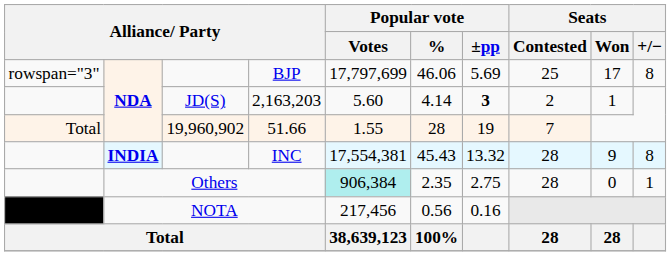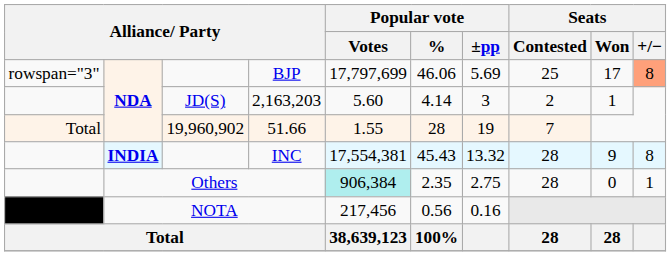(650, 73) no background -> (650, 73) lightsalmon background
(486, 100) bold -> (486, 100) normal
